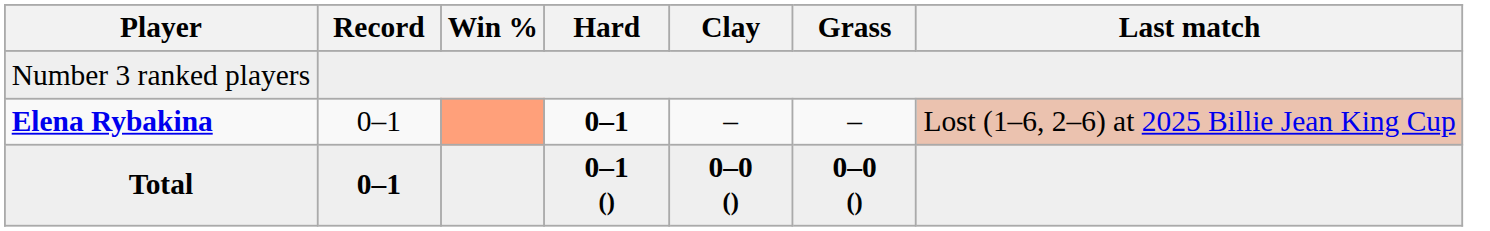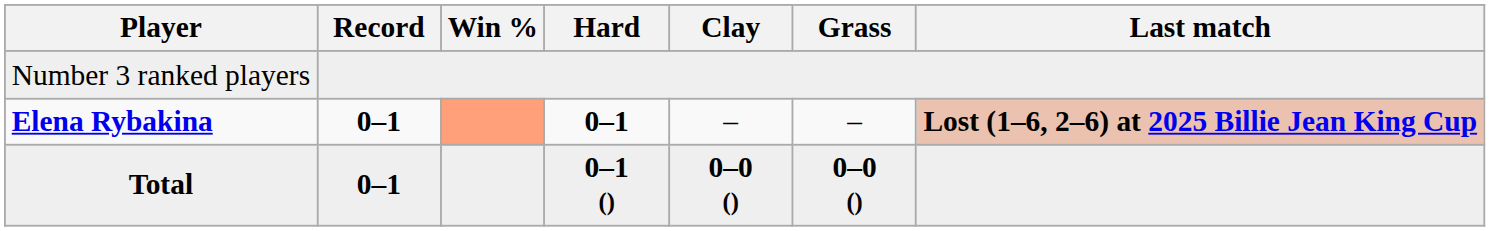(379, 121) normal -> (379, 121) bold
(1190, 121) normal -> (1200, 121) bold
